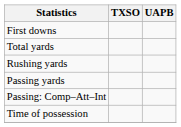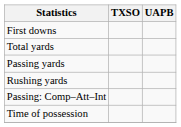rows swapped: (37, 63) <-> (36, 80)
